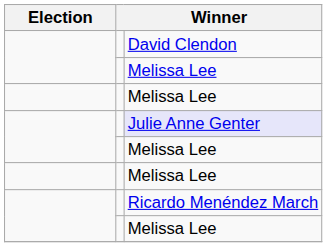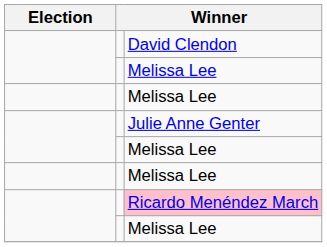(194, 123) lavender background -> (194, 123) no background
(223, 202) no background -> (223, 202) pink background
